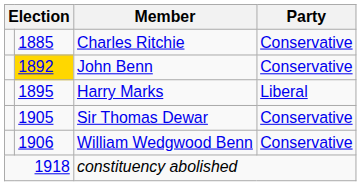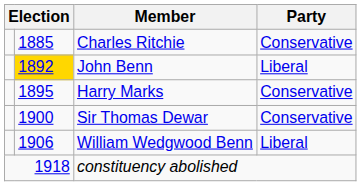(306, 67) Conservative -> (284, 67) Liberal
(284, 92) Liberal -> (306, 92) Conservative
(36, 117) 1905 -> (36, 117) 1900
(306, 142) Conservative -> (284, 142) Liberal
